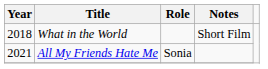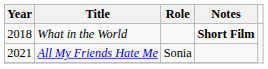(224, 33) normal -> (226, 33) bold
